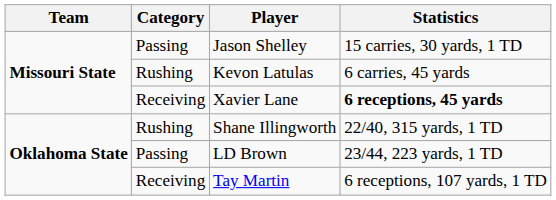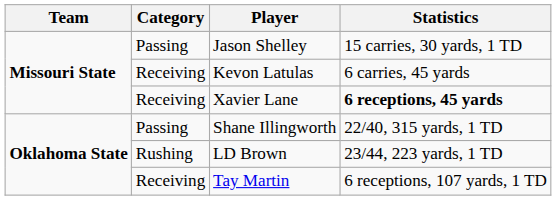(164, 72) Rushing -> (171, 72) Receiving
(164, 126) Rushing -> (162, 126) Passing
(162, 153) Passing -> (164, 153) Rushing
